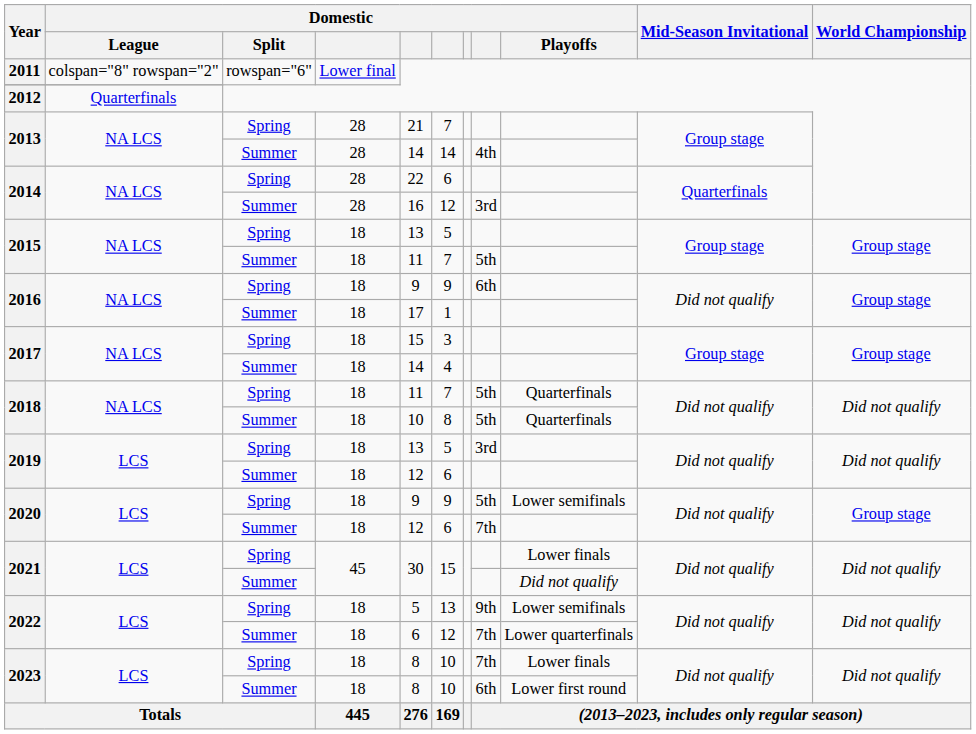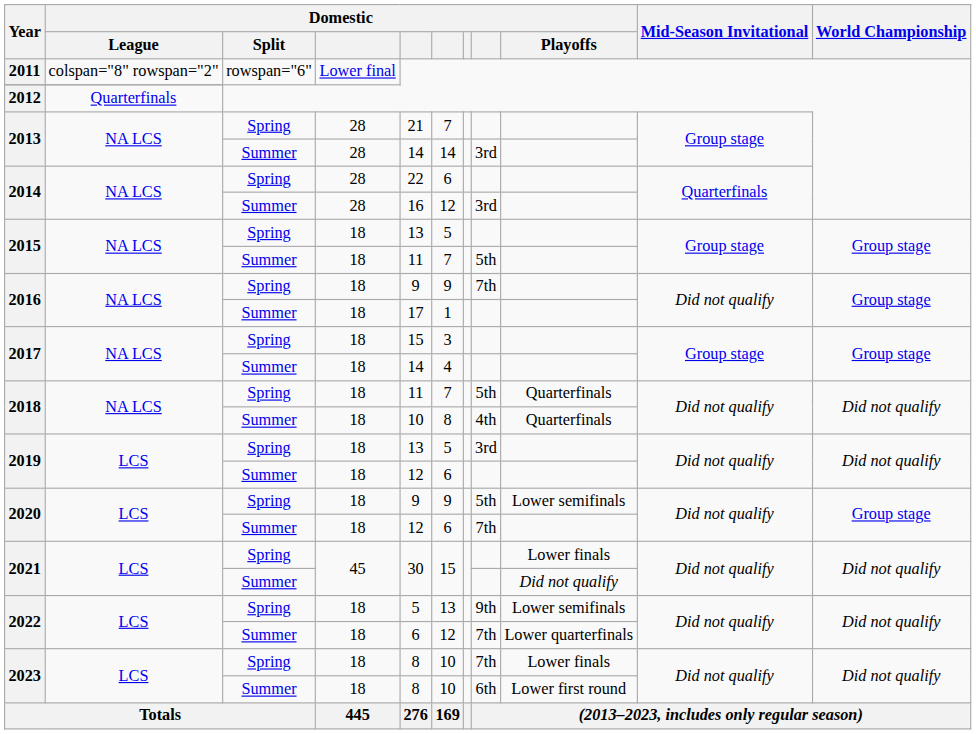(486, 152) 4th -> (486, 152) 3rd
(486, 286) 6th -> (486, 286) 7th
(486, 420) 5th -> (486, 420) 4th
